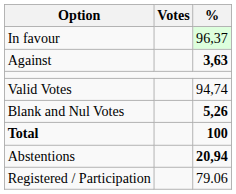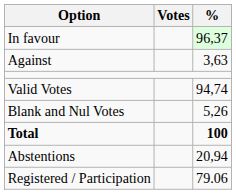(215, 60) bold -> (215, 60) normal
(215, 111) bold -> (215, 111) normal
(212, 156) bold -> (212, 156) normal
